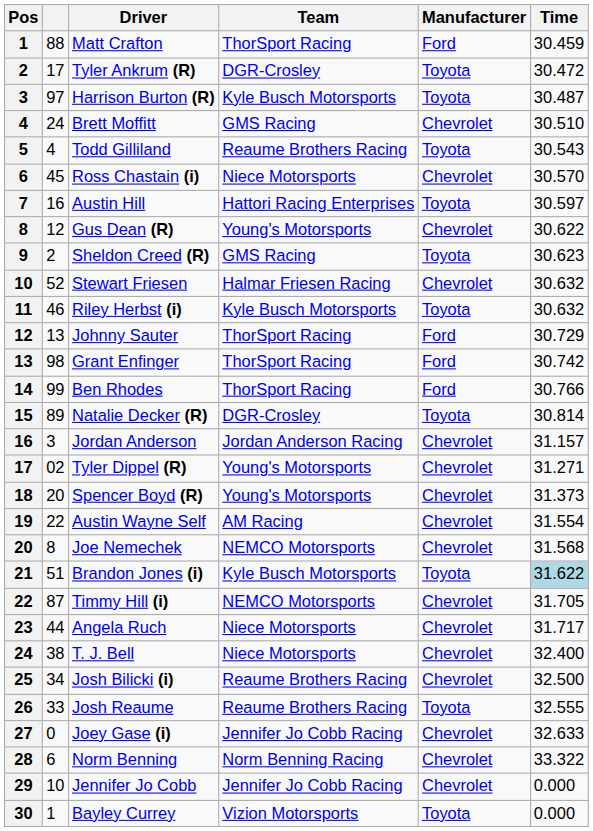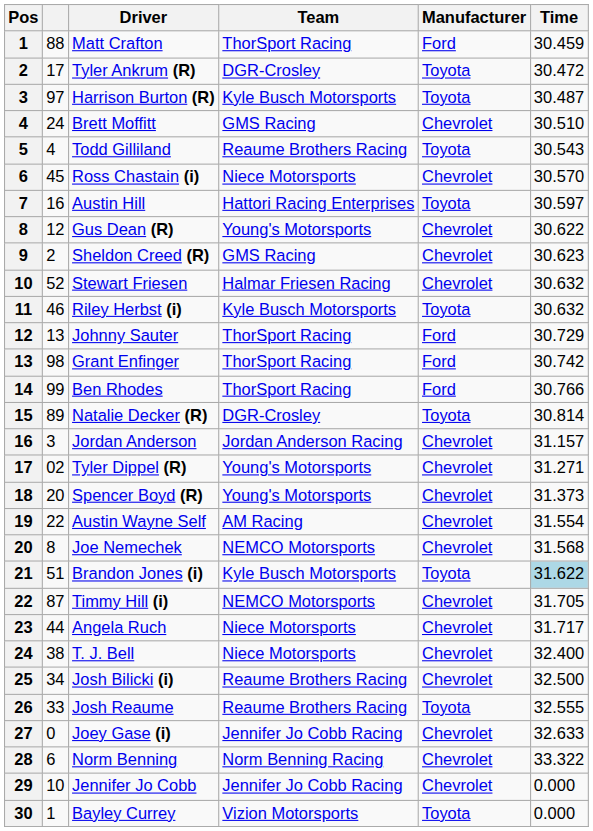(446, 256) Toyota -> (457, 256) Chevrolet
